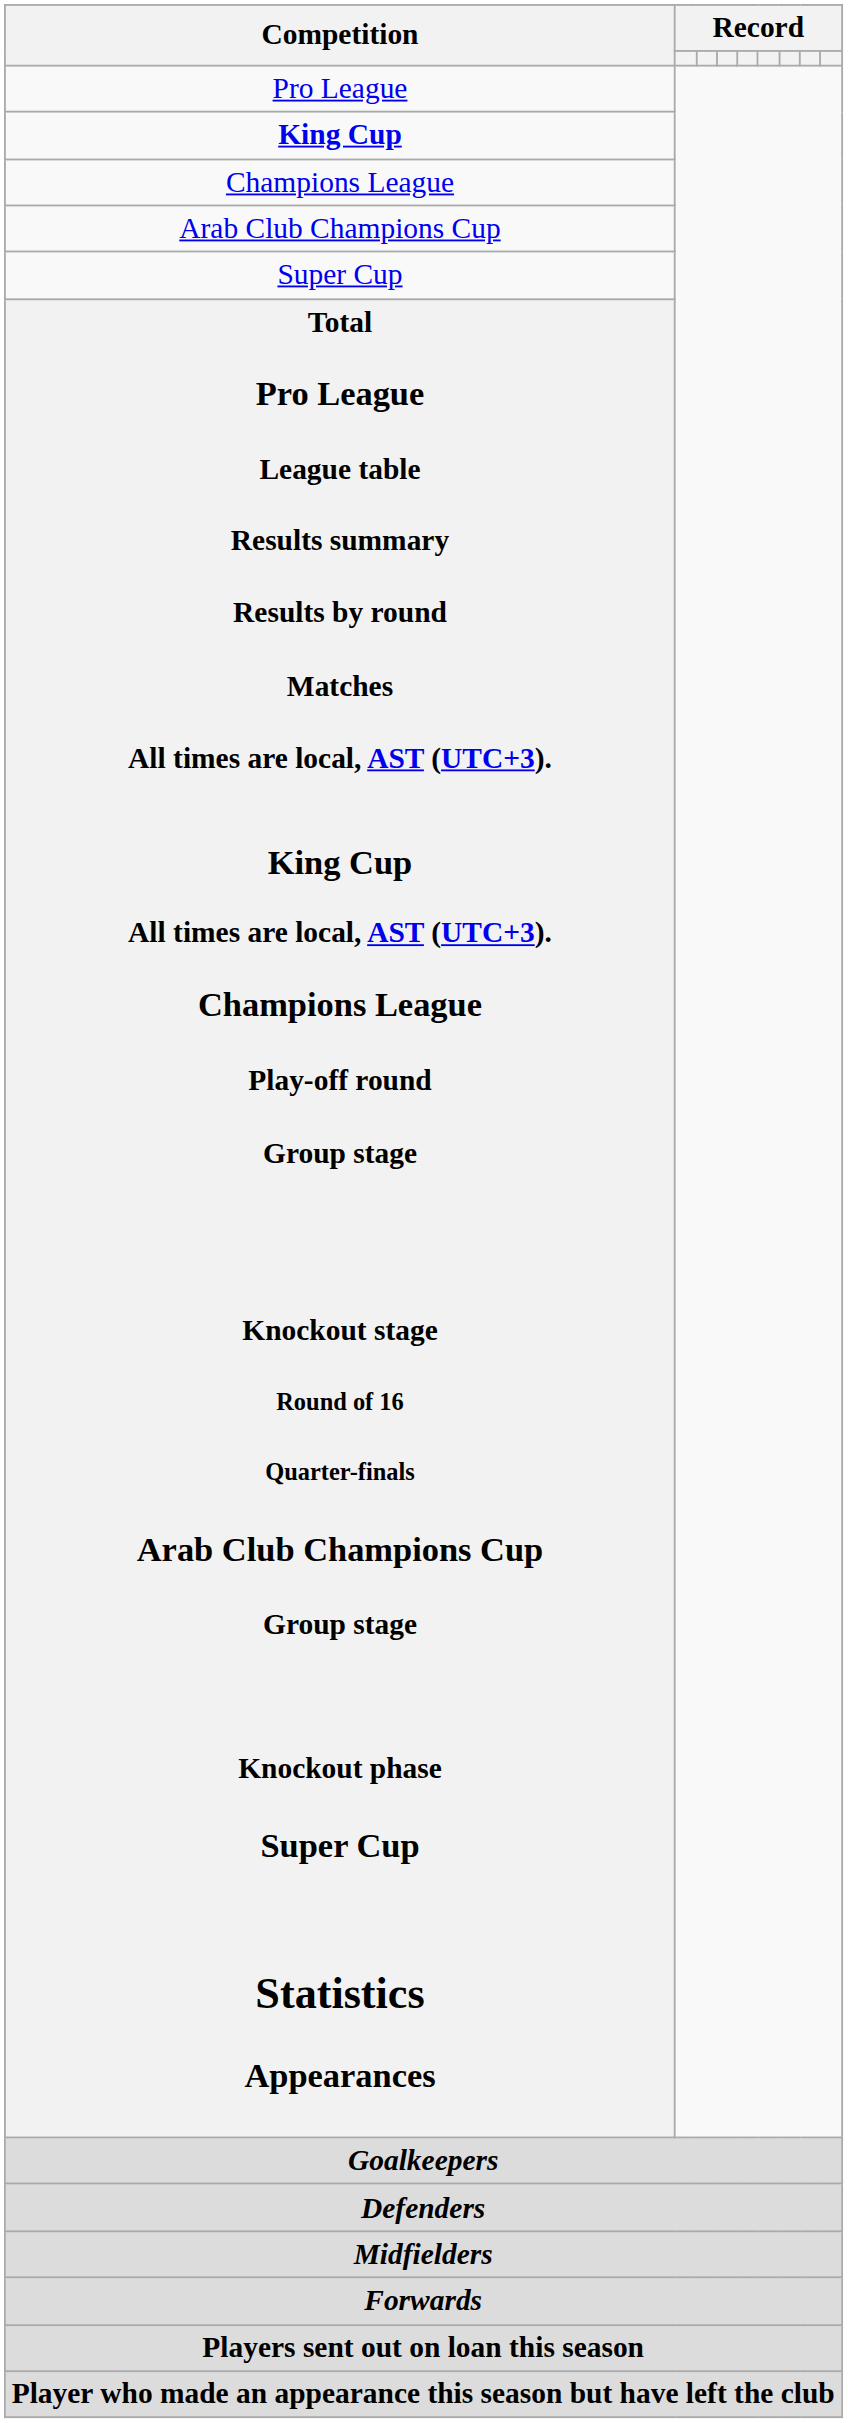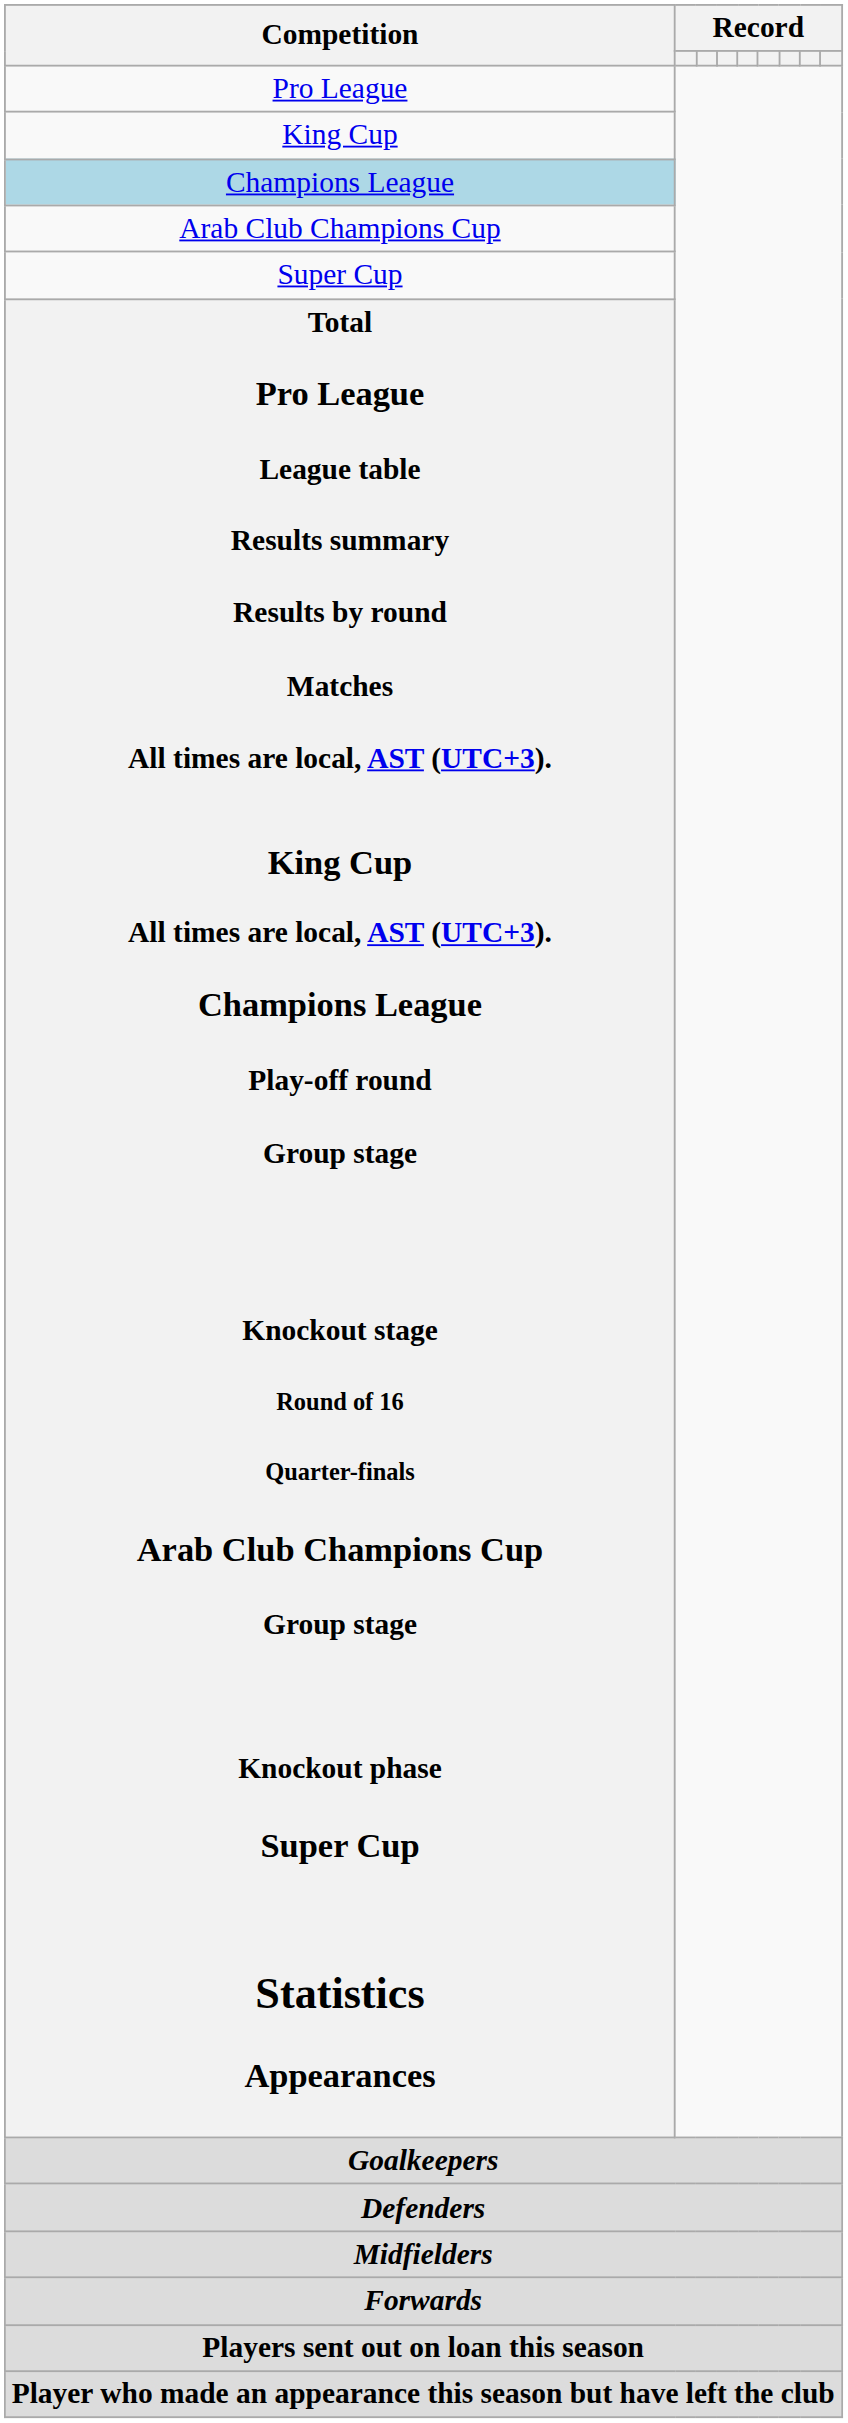(340, 134) bold -> (340, 134) normal
(340, 181) no background -> (340, 181) lightblue background
